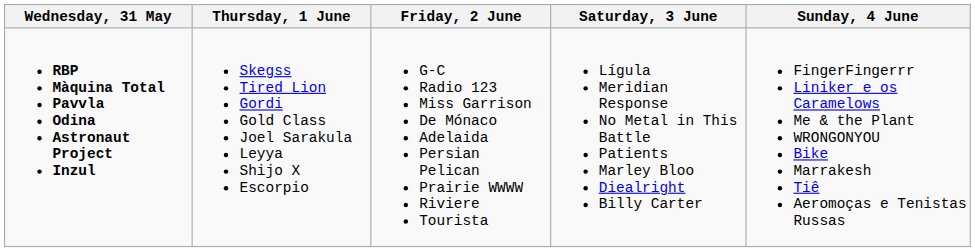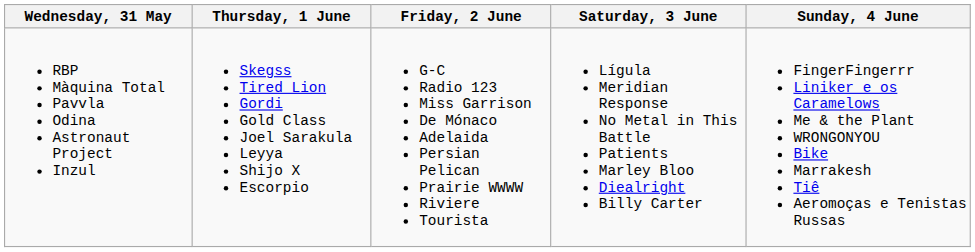(98, 121) bold -> (98, 121) normal
